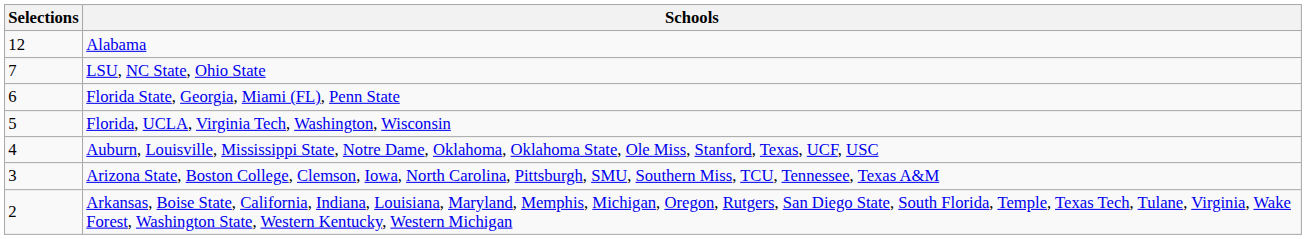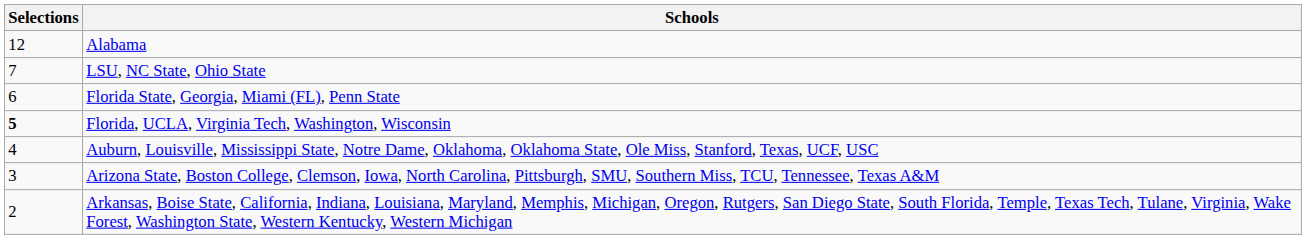(13, 123) normal -> (13, 123) bold
